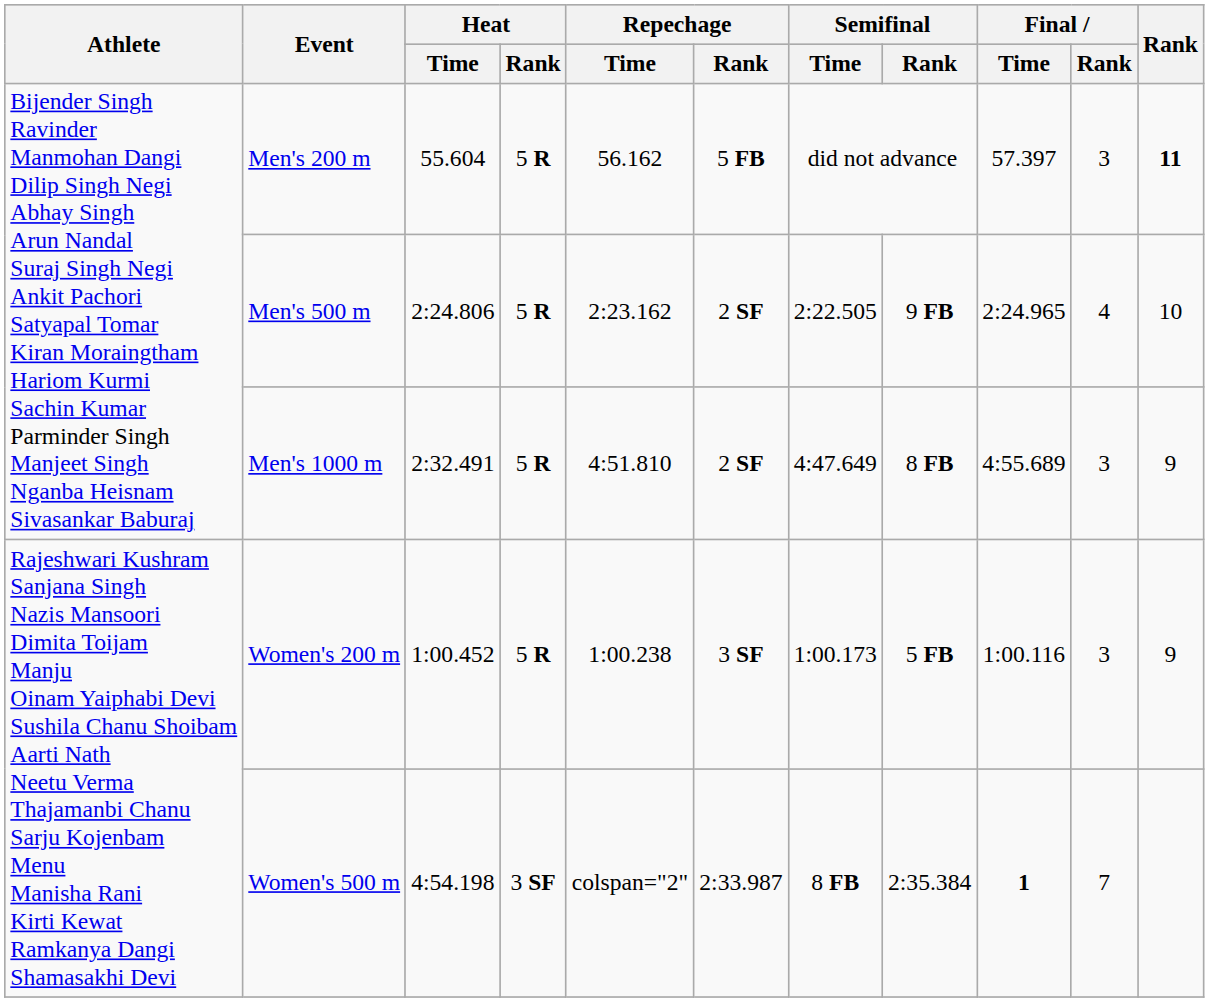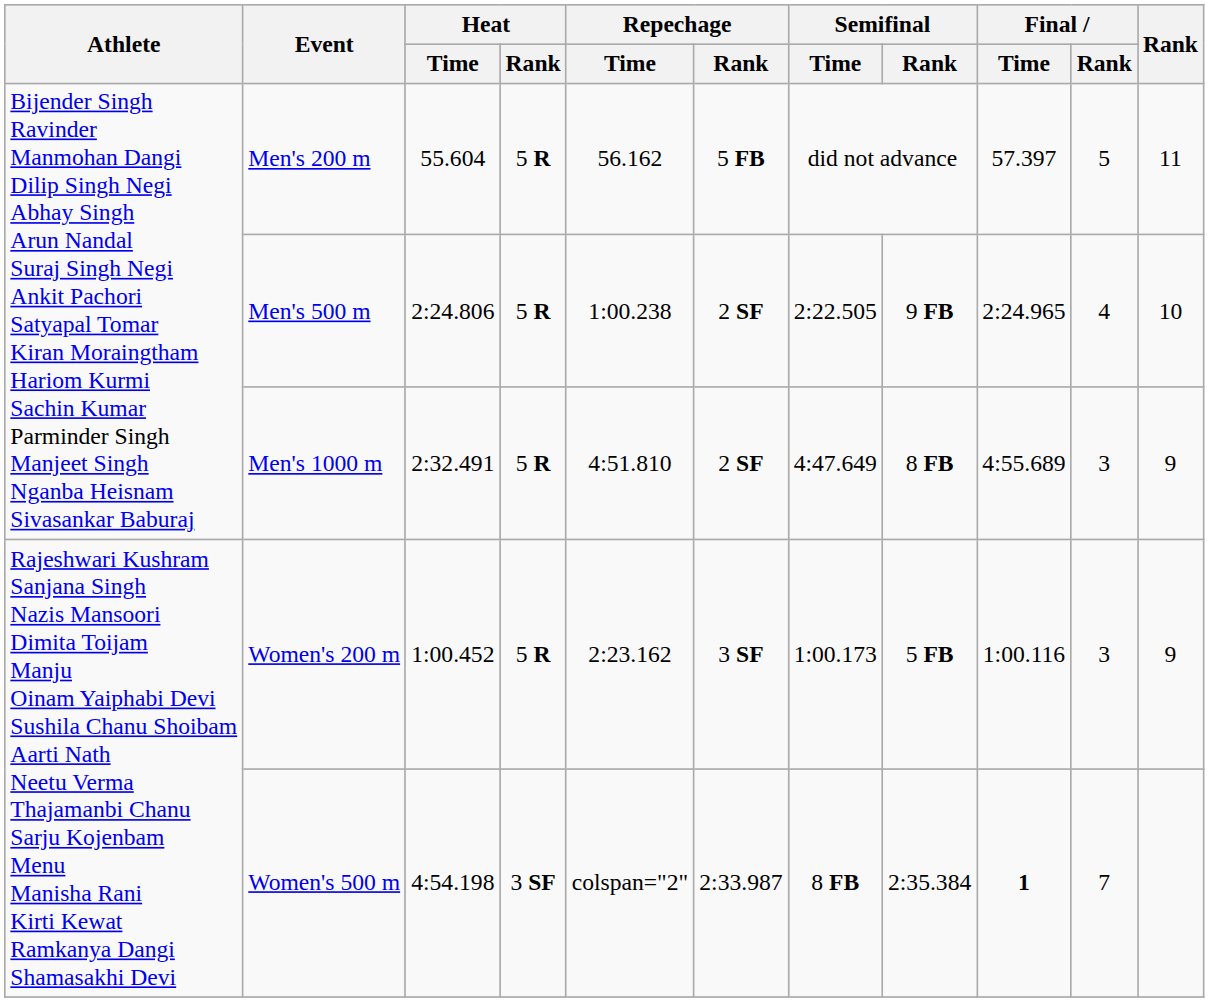(1104, 158) 3 -> (1104, 158) 5
(1170, 158) bold -> (1170, 158) normal
(630, 311) 2:23.162 -> (630, 311) 1:00.238
(630, 654) 1:00.238 -> (630, 654) 2:23.162
